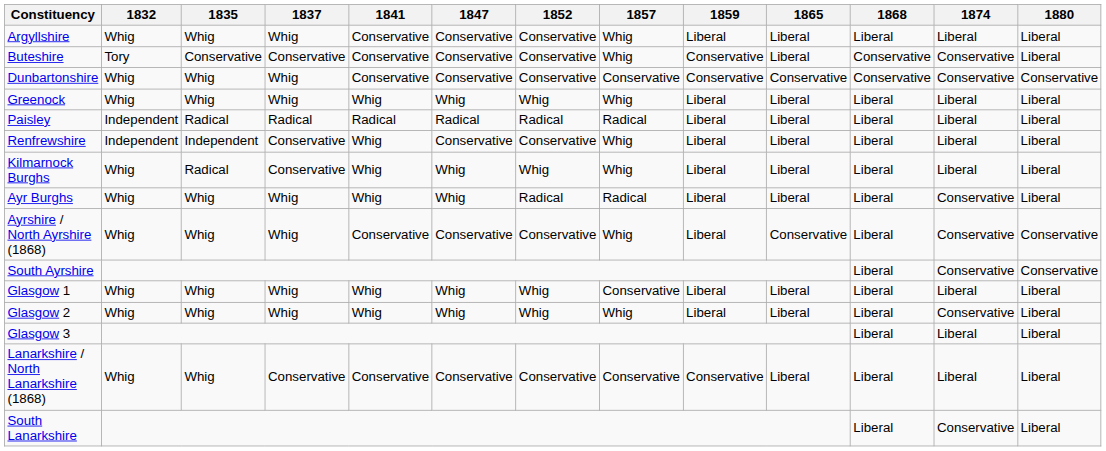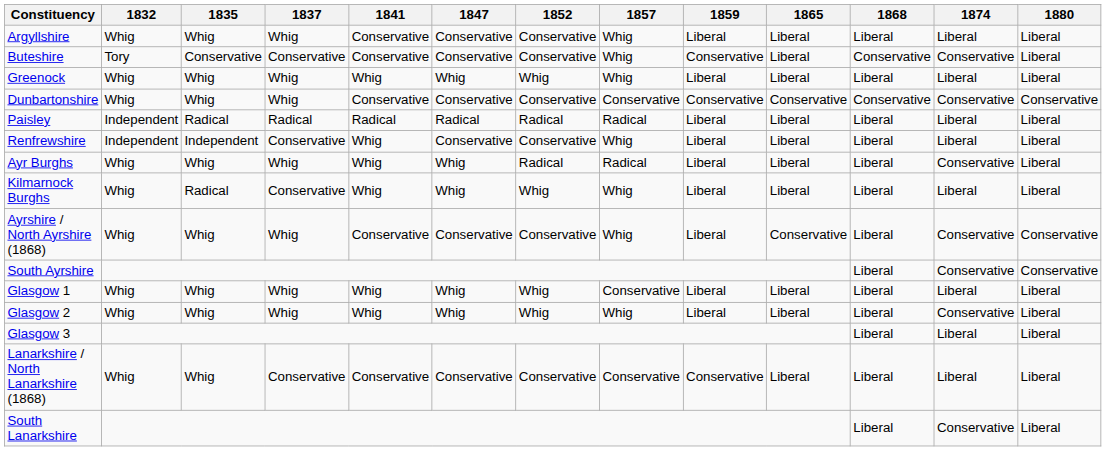rows swapped: (53, 78) <-> (36, 99)
rows swapped: (40, 198) <-> (40, 169)
